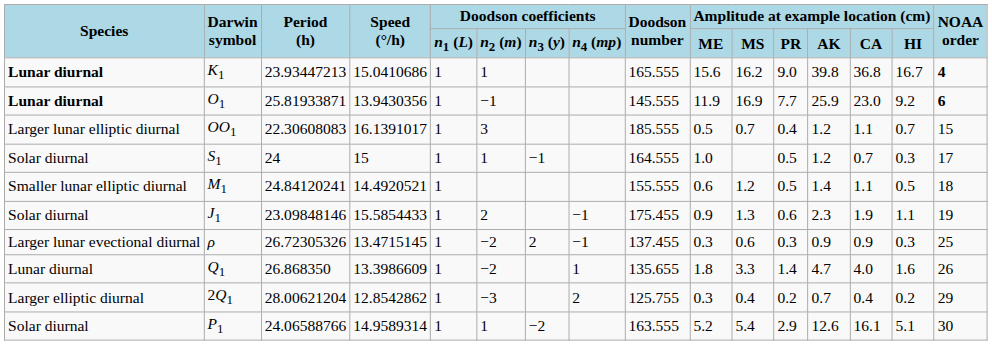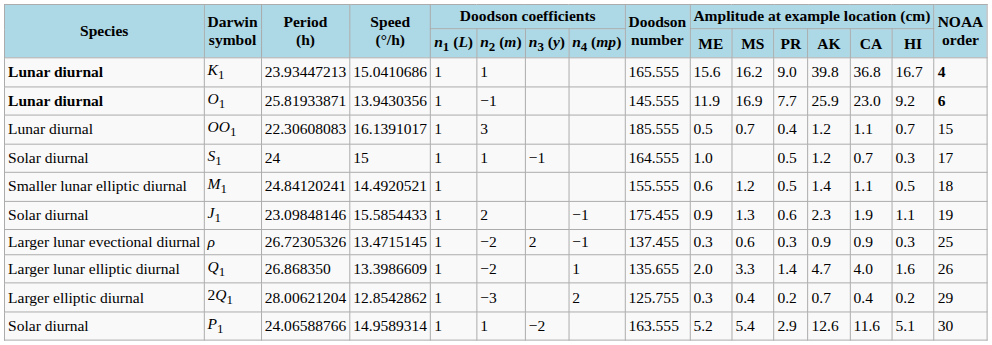(94, 129) Larger lunar elliptic diurnal -> (51, 129) Lunar diurnal
(51, 268) Lunar diurnal -> (94, 268) Larger lunar elliptic diurnal
(703, 268) 1.8 -> (703, 268) 2.0
(867, 326) 16.1 -> (867, 326) 11.6
